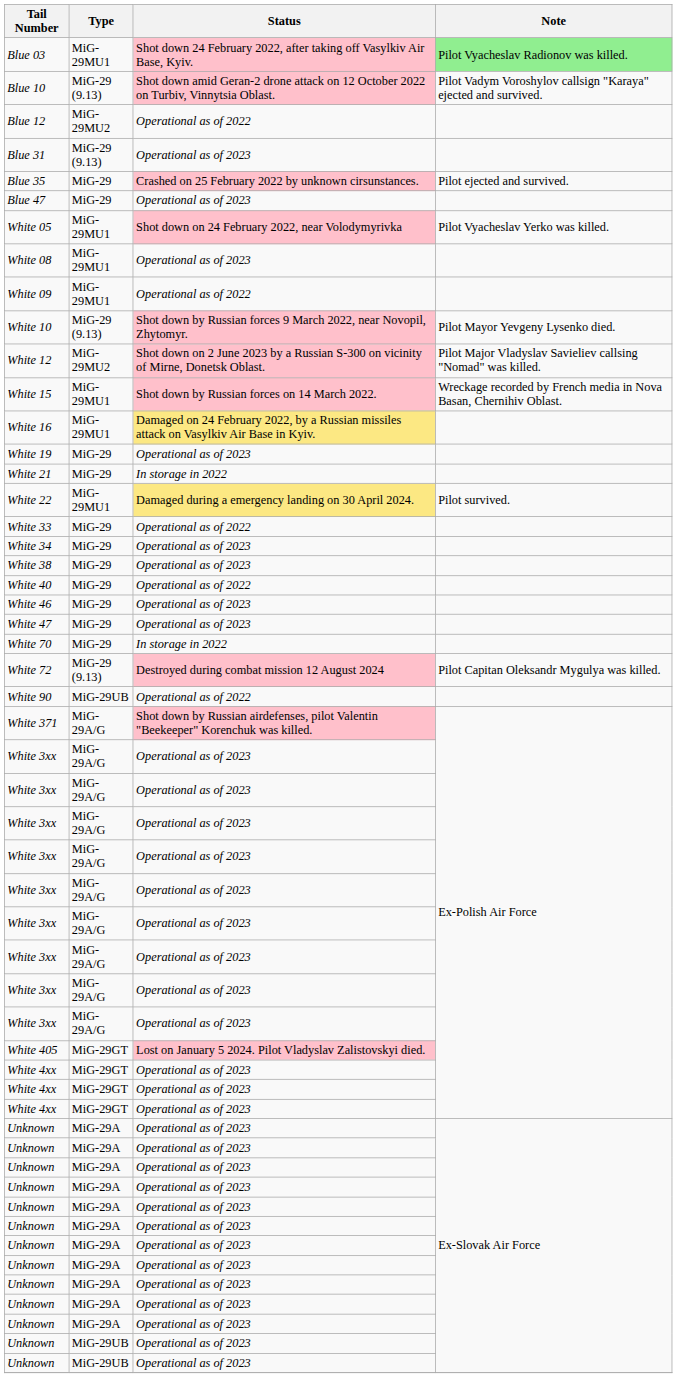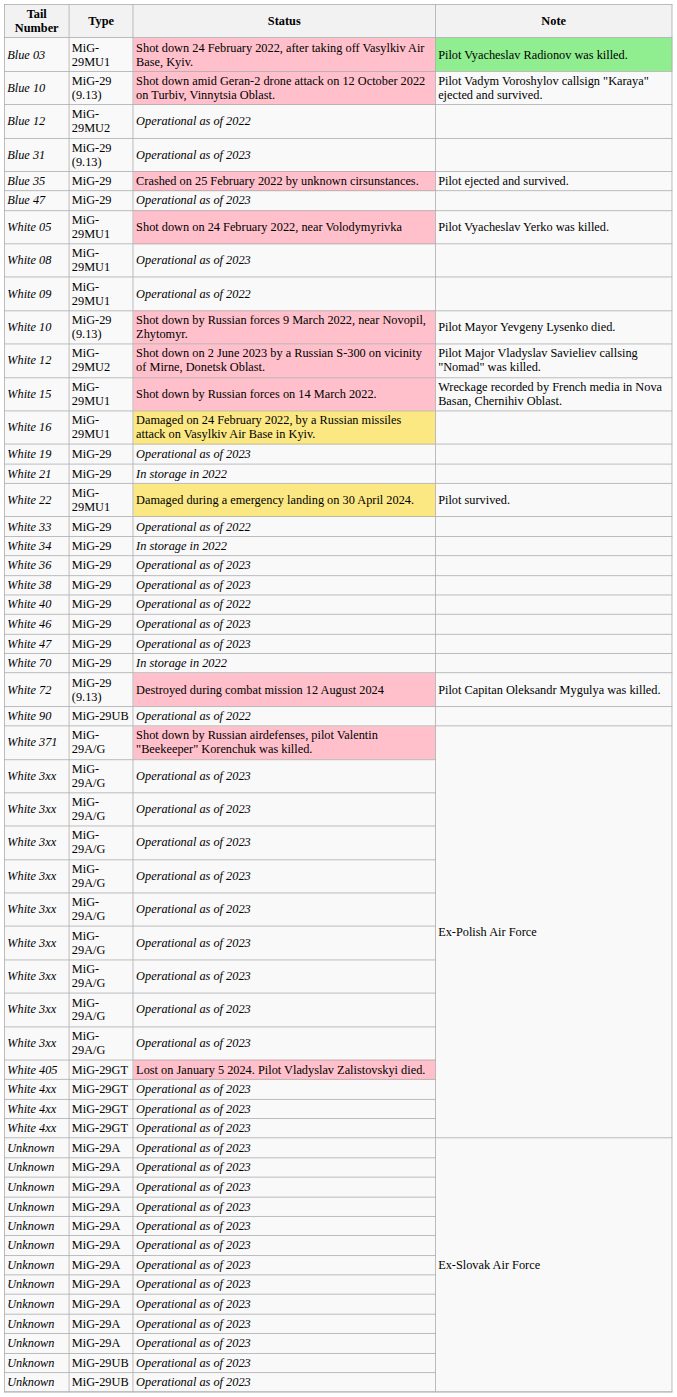(193, 546) Operational as of 2023 -> (181, 546) In storage in 2022
+ row: (29, 565)
